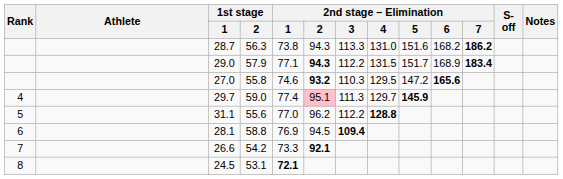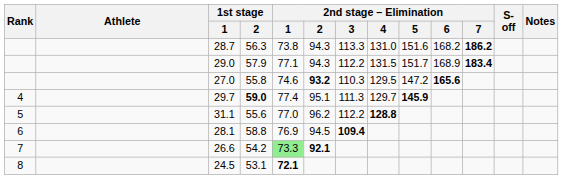(320, 64) bold -> (320, 64) normal
(256, 98) normal -> (256, 98) bold
(320, 98) pink background -> (320, 98) no background
(288, 149) no background -> (288, 149) lightgreen background
